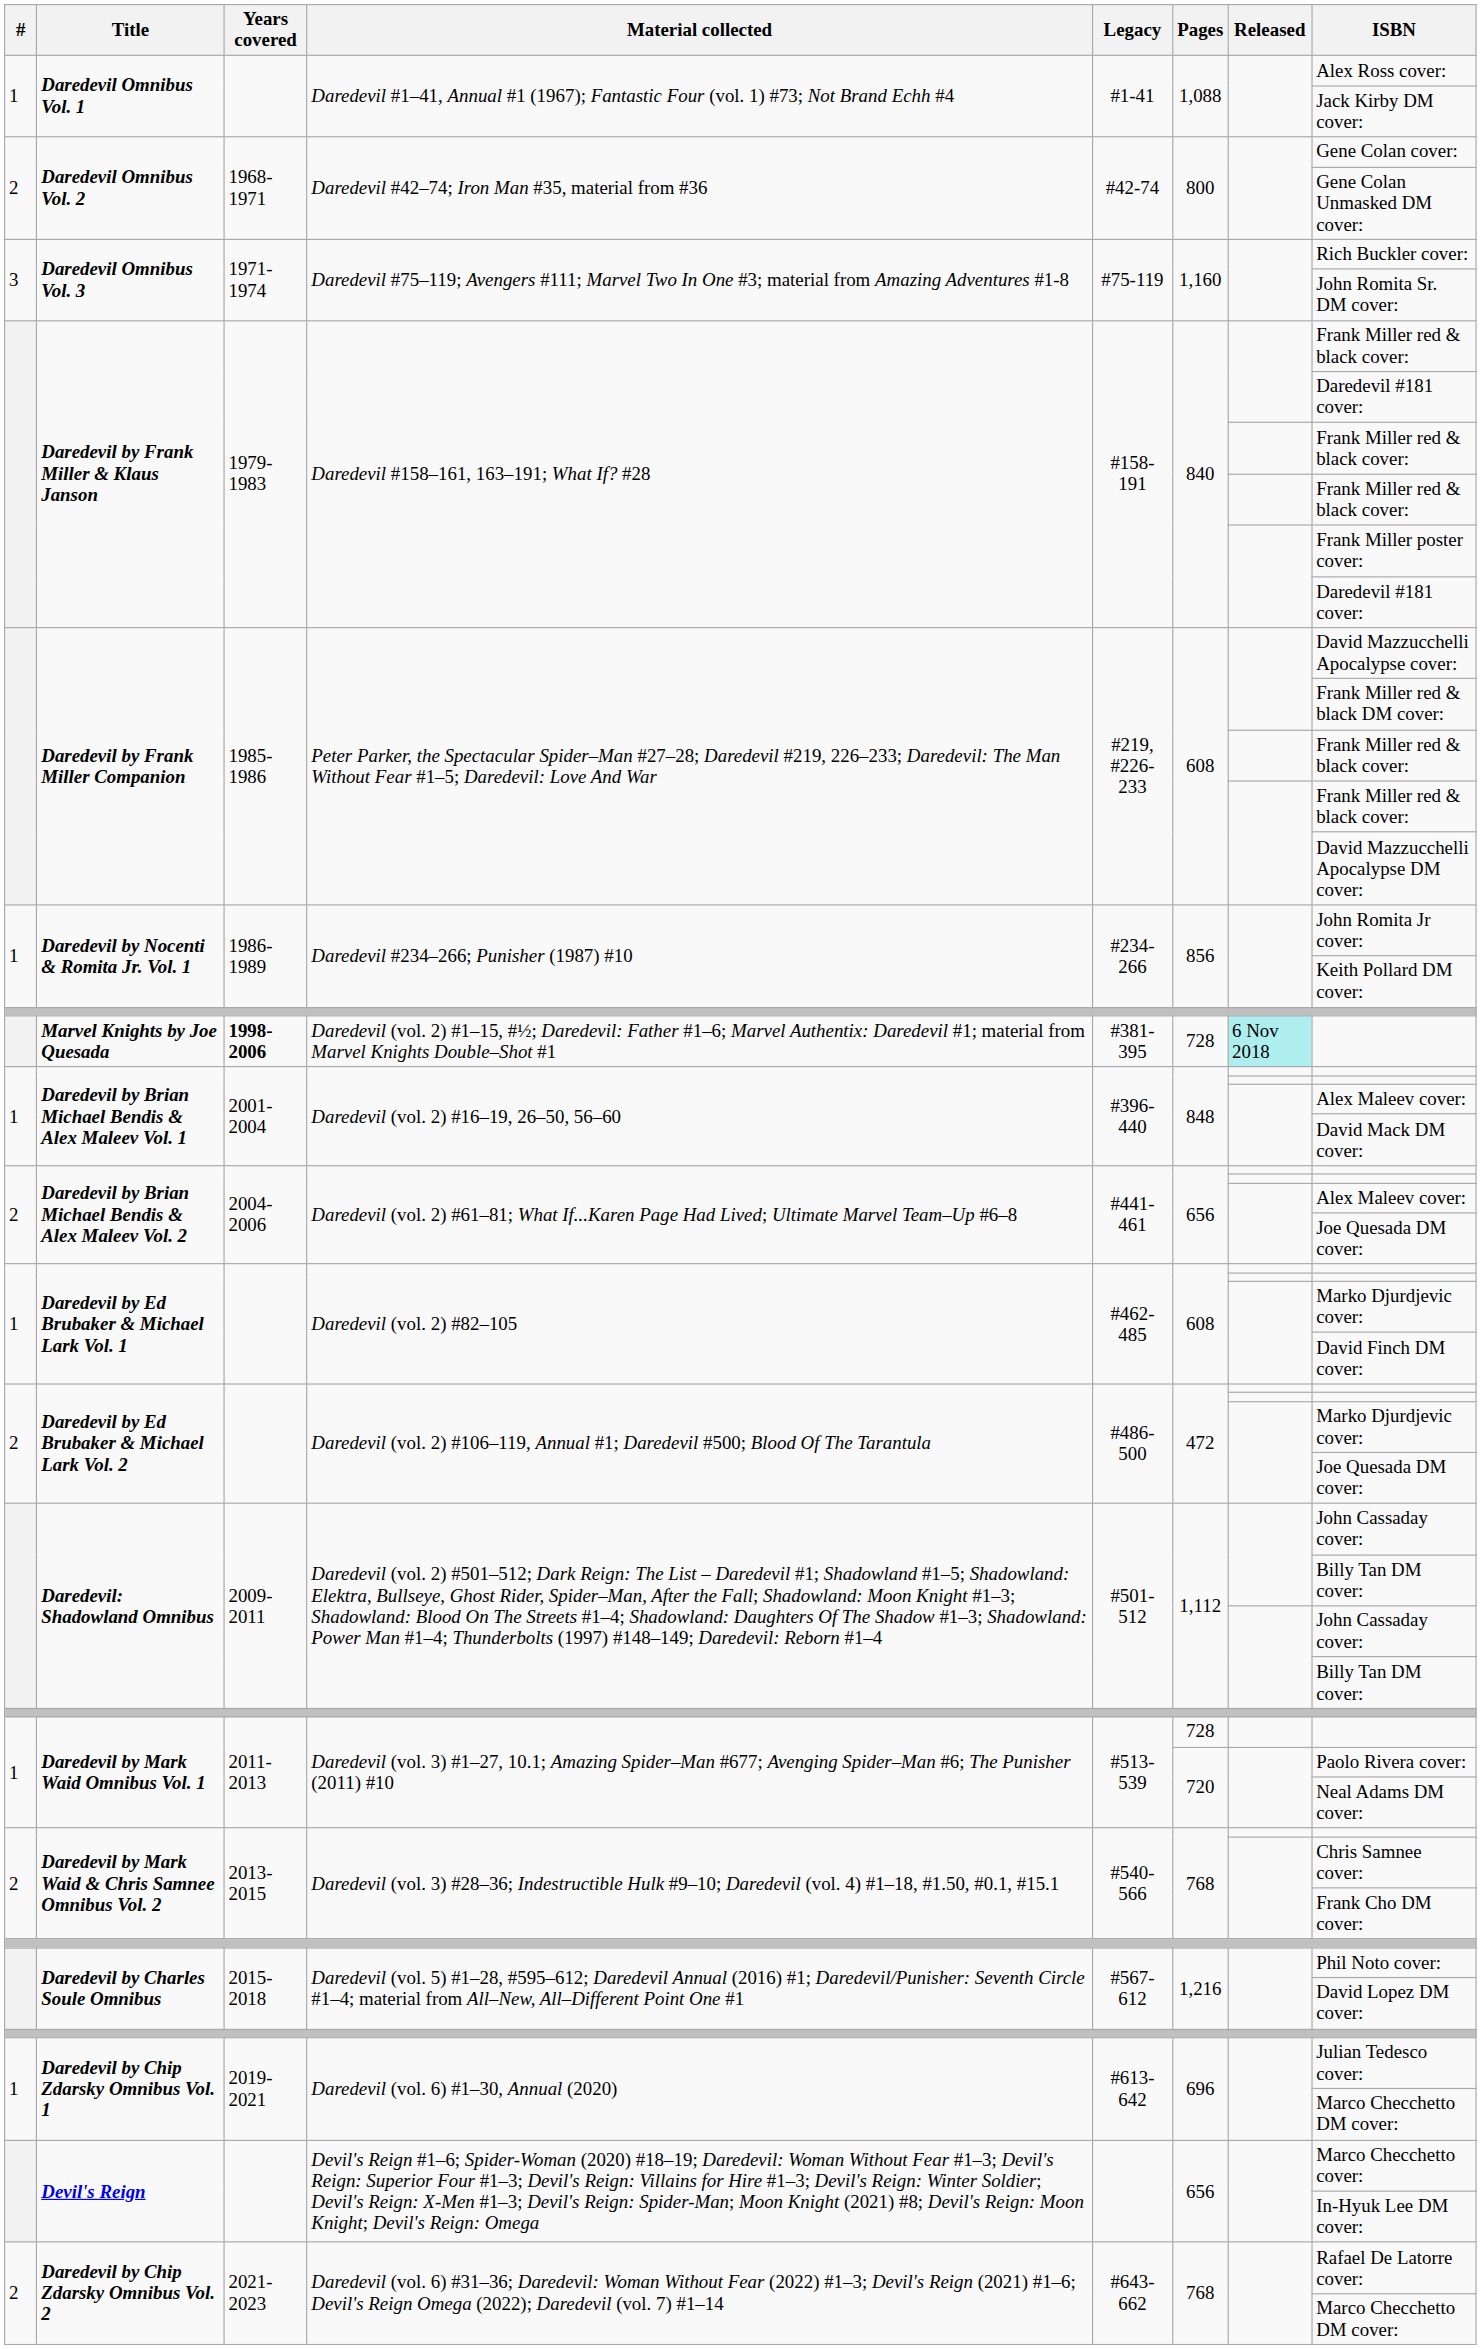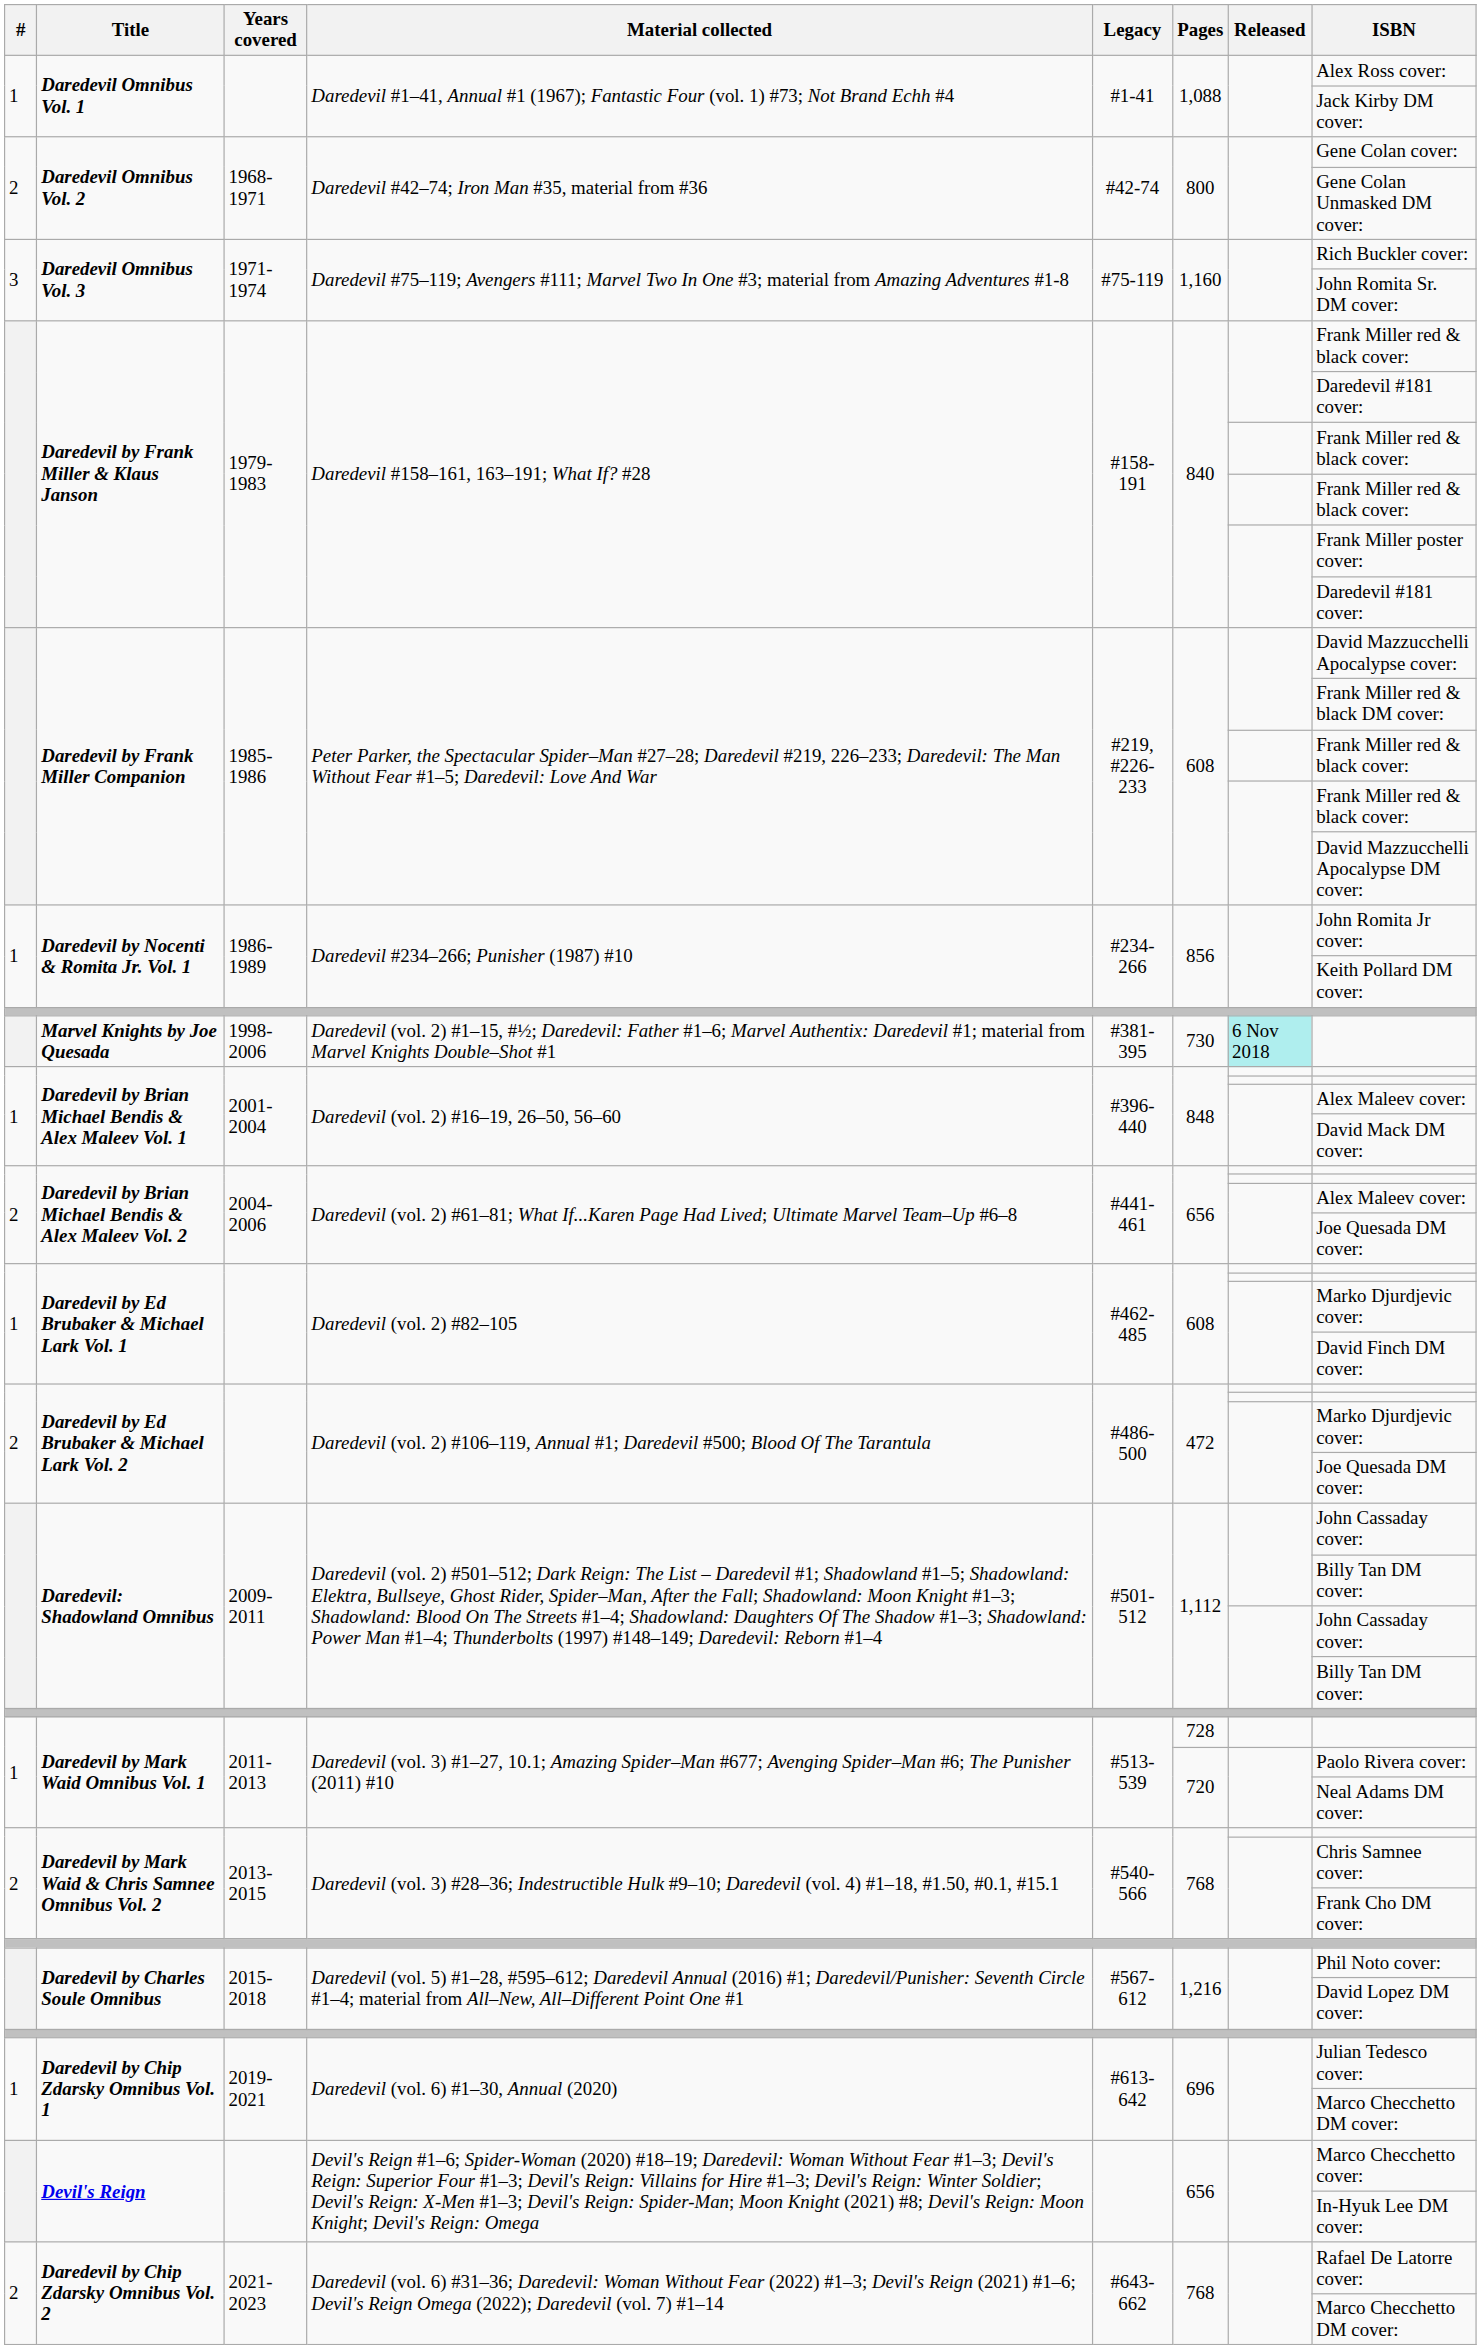(250, 1041) bold -> (250, 1041) normal
(1200, 1041) 728 -> (1200, 1041) 730
